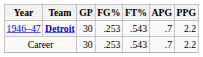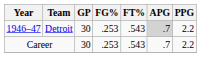(60, 28) bold -> (59, 28) normal
(168, 28) no background -> (166, 28) lightgrey background
